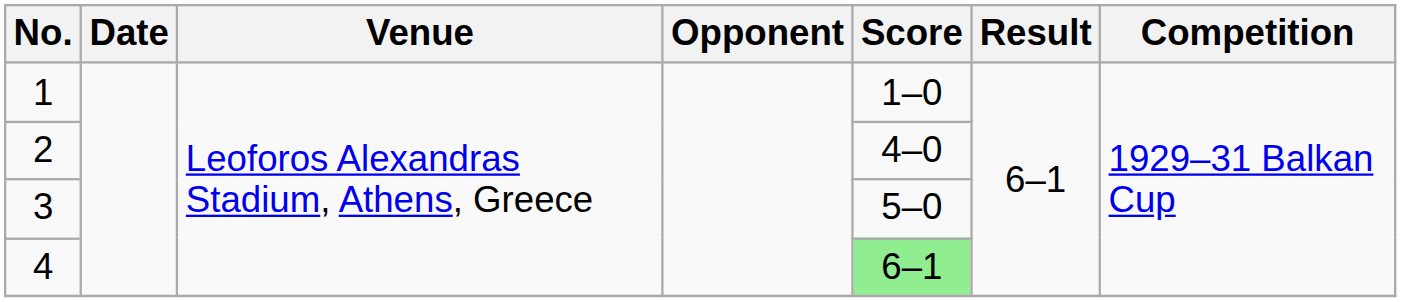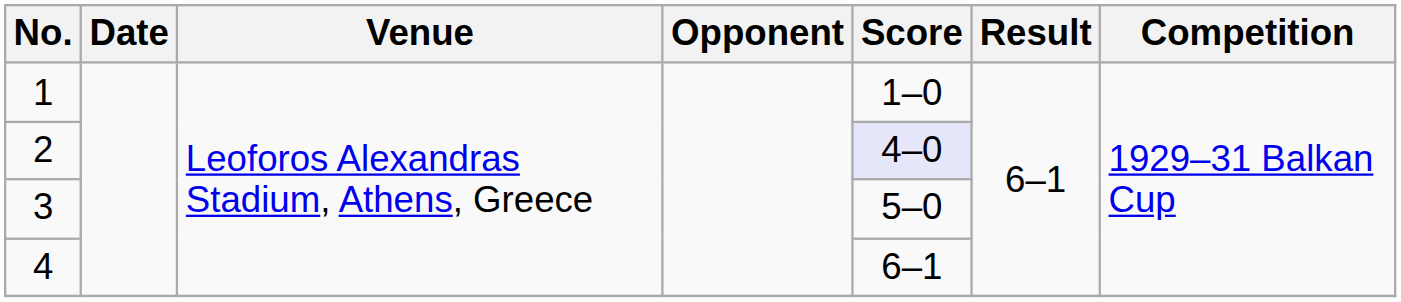(912, 149) no background -> (912, 149) lavender background
(912, 265) lightgreen background -> (912, 265) no background
